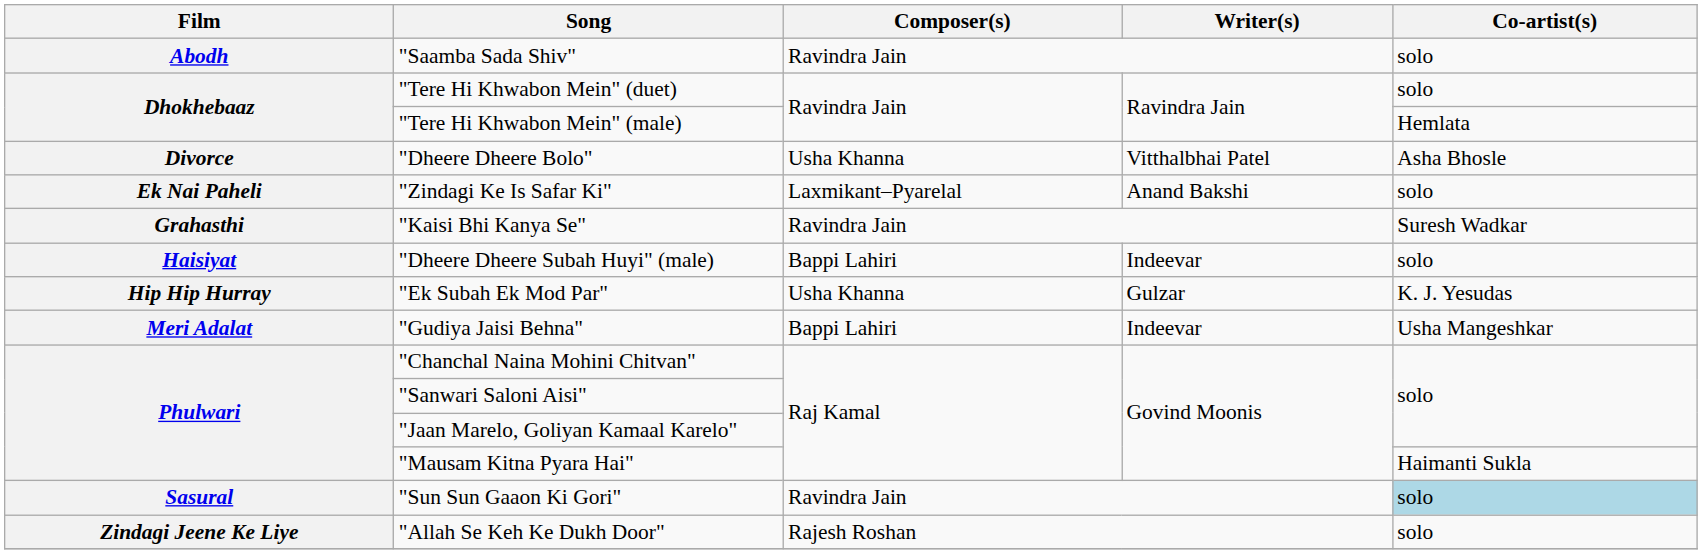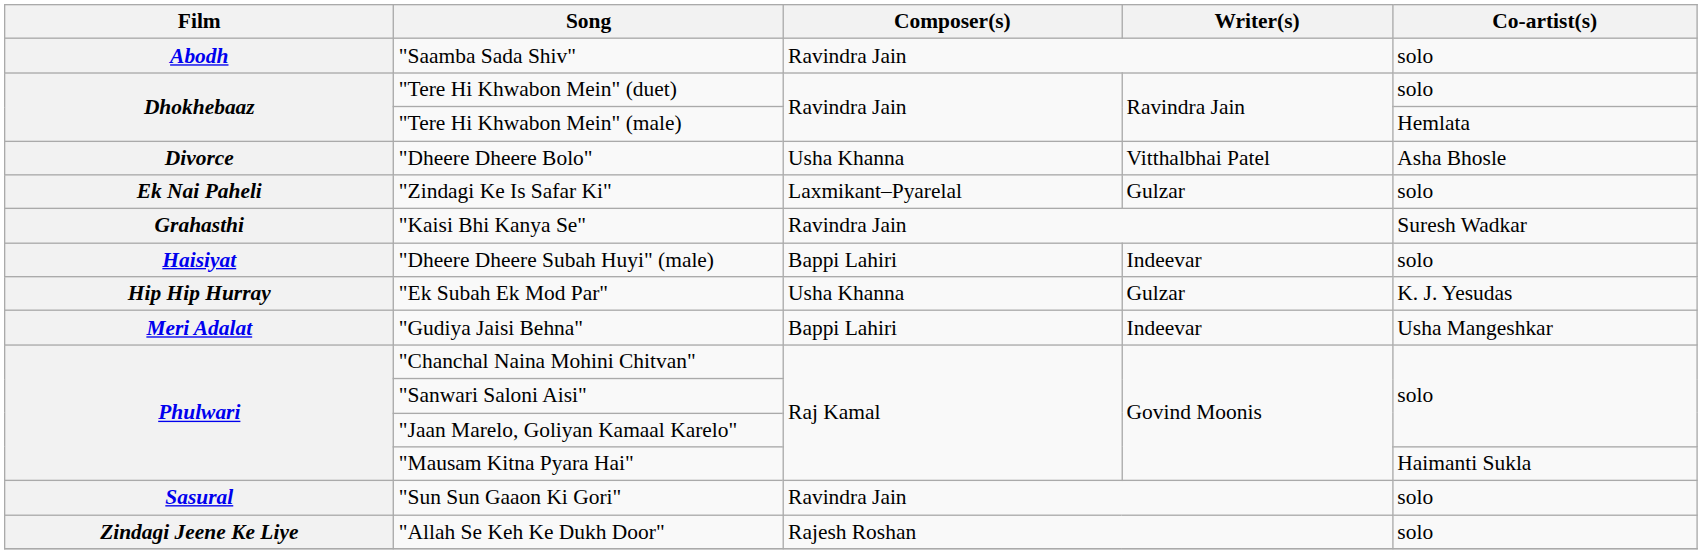(1188, 191) Anand Bakshi -> (1156, 191) Gulzar
(1415, 497) lightblue background -> (1415, 497) no background
